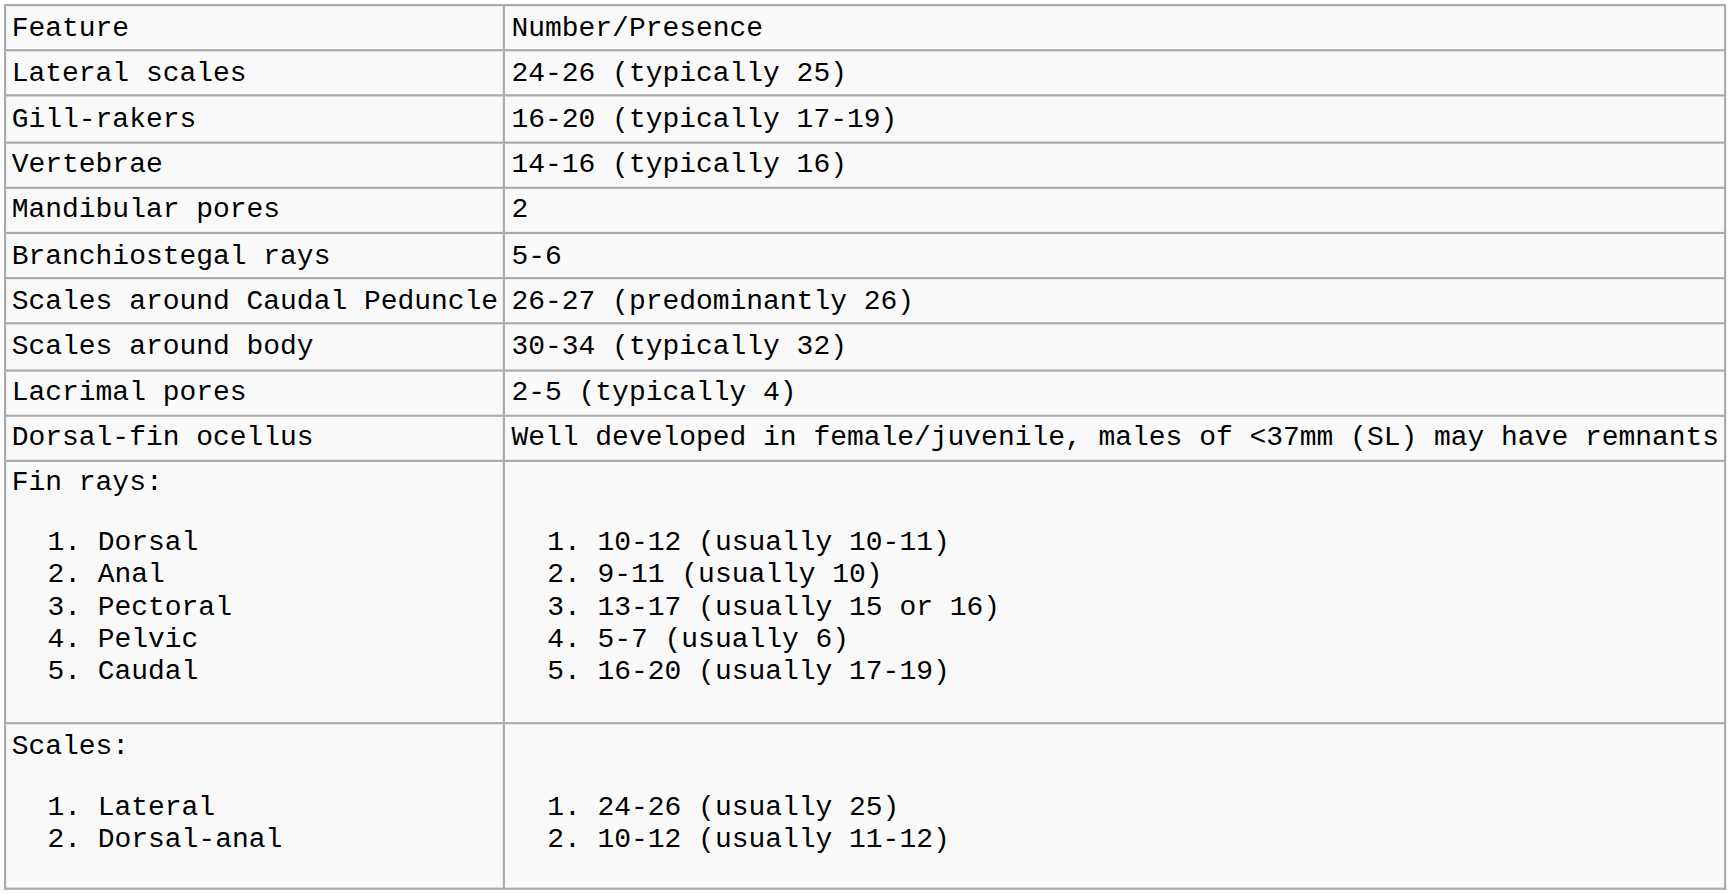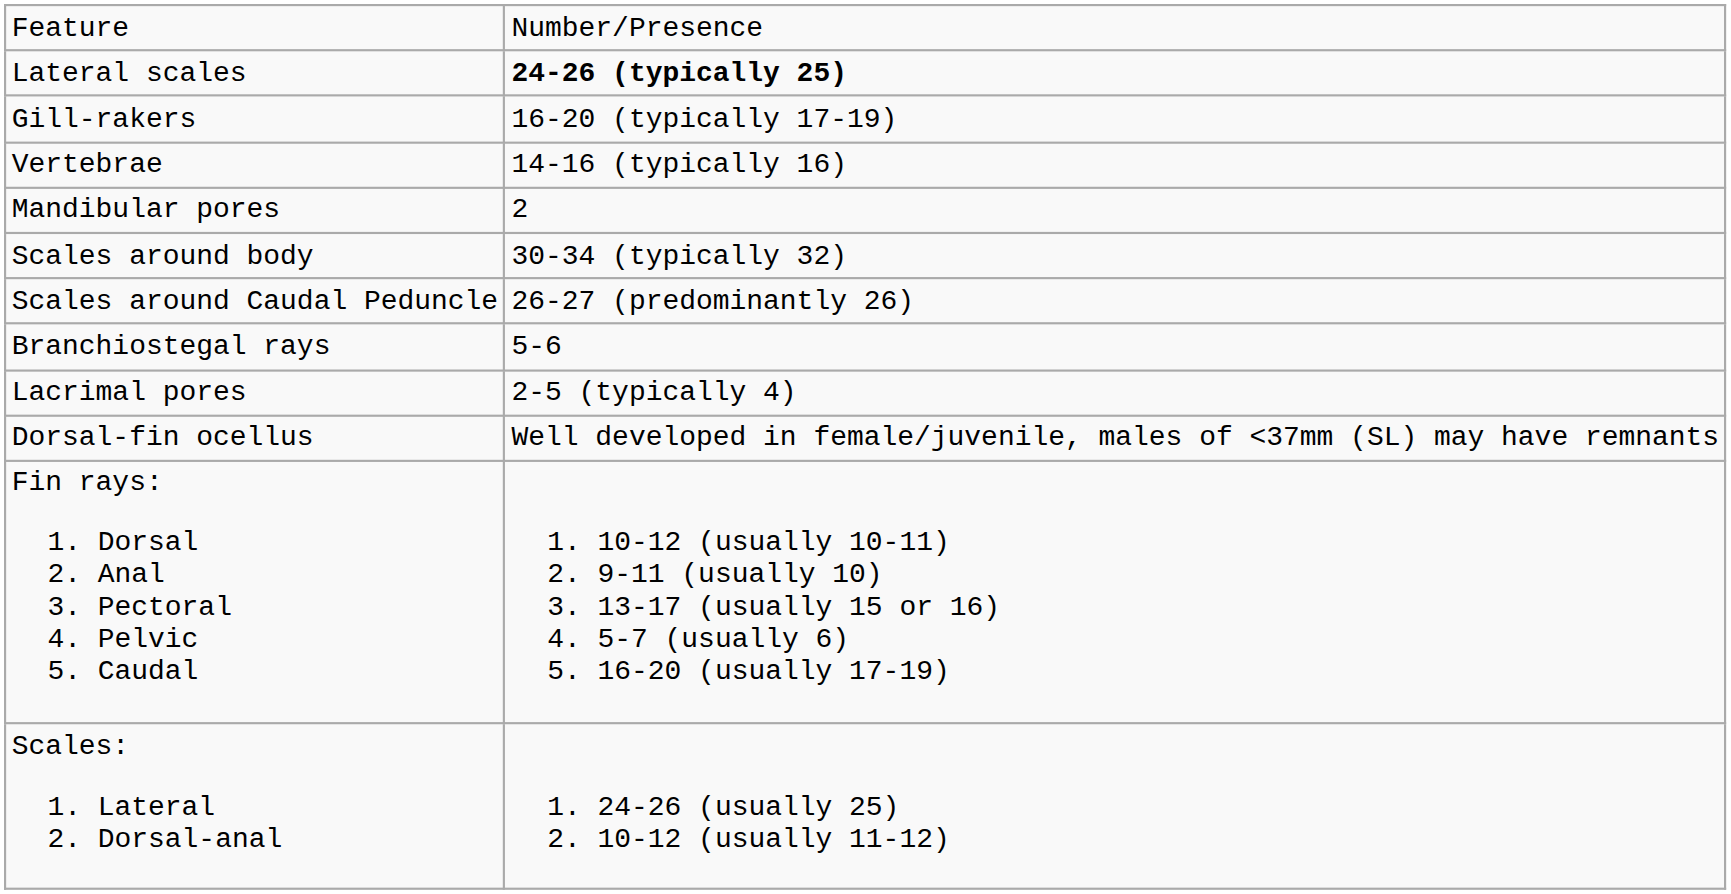(679, 73) normal -> (679, 73) bold
rows swapped: (171, 256) <-> (163, 347)
